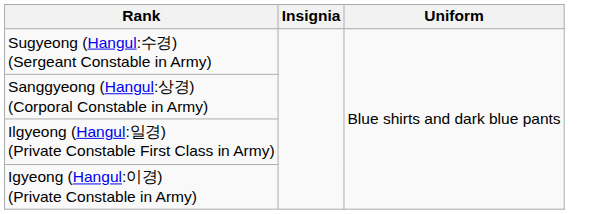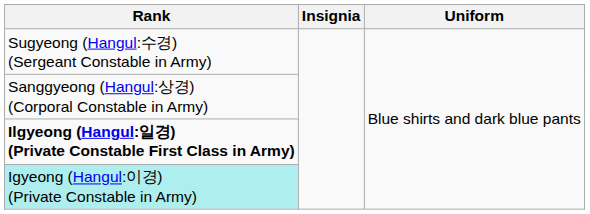(141, 142) normal -> (151, 142) bold
(103, 187) no background -> (103, 187) paleturquoise background
